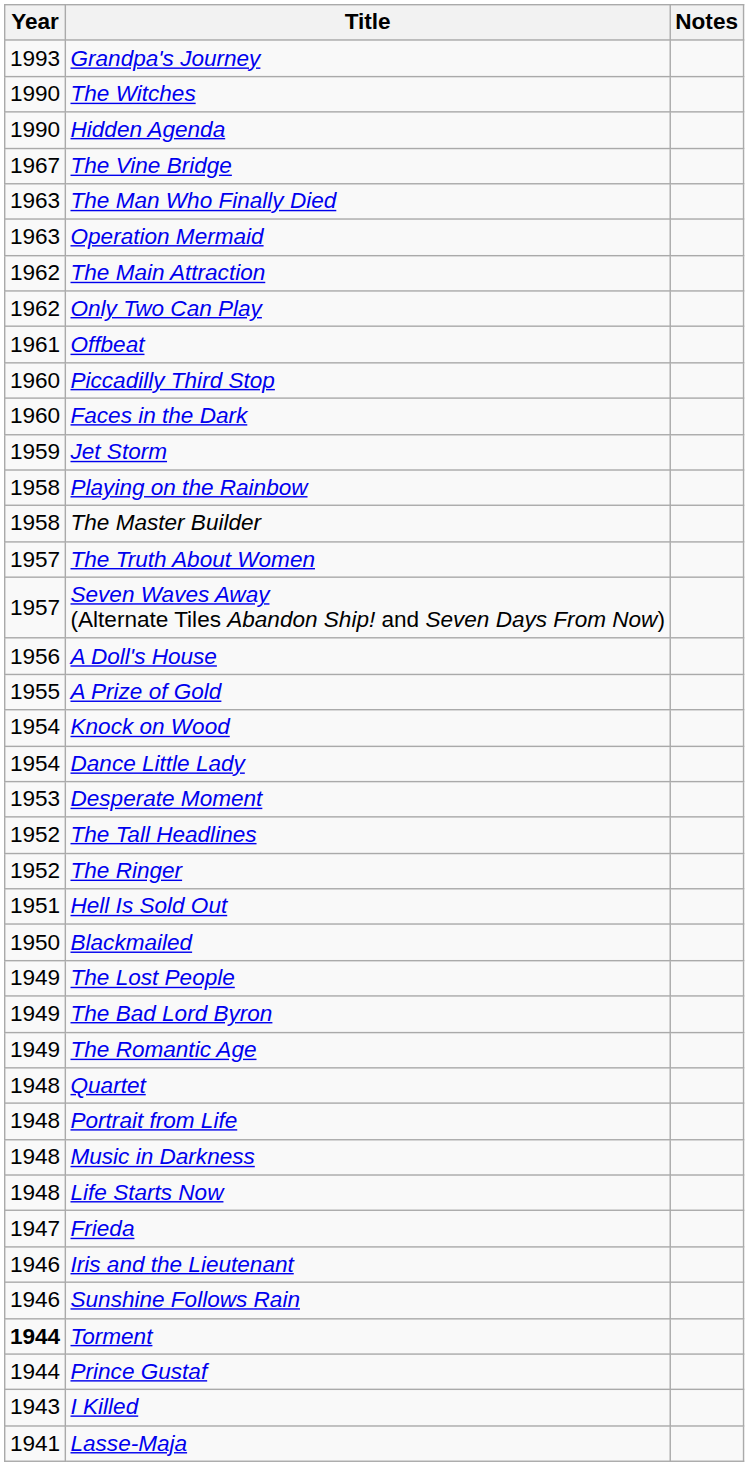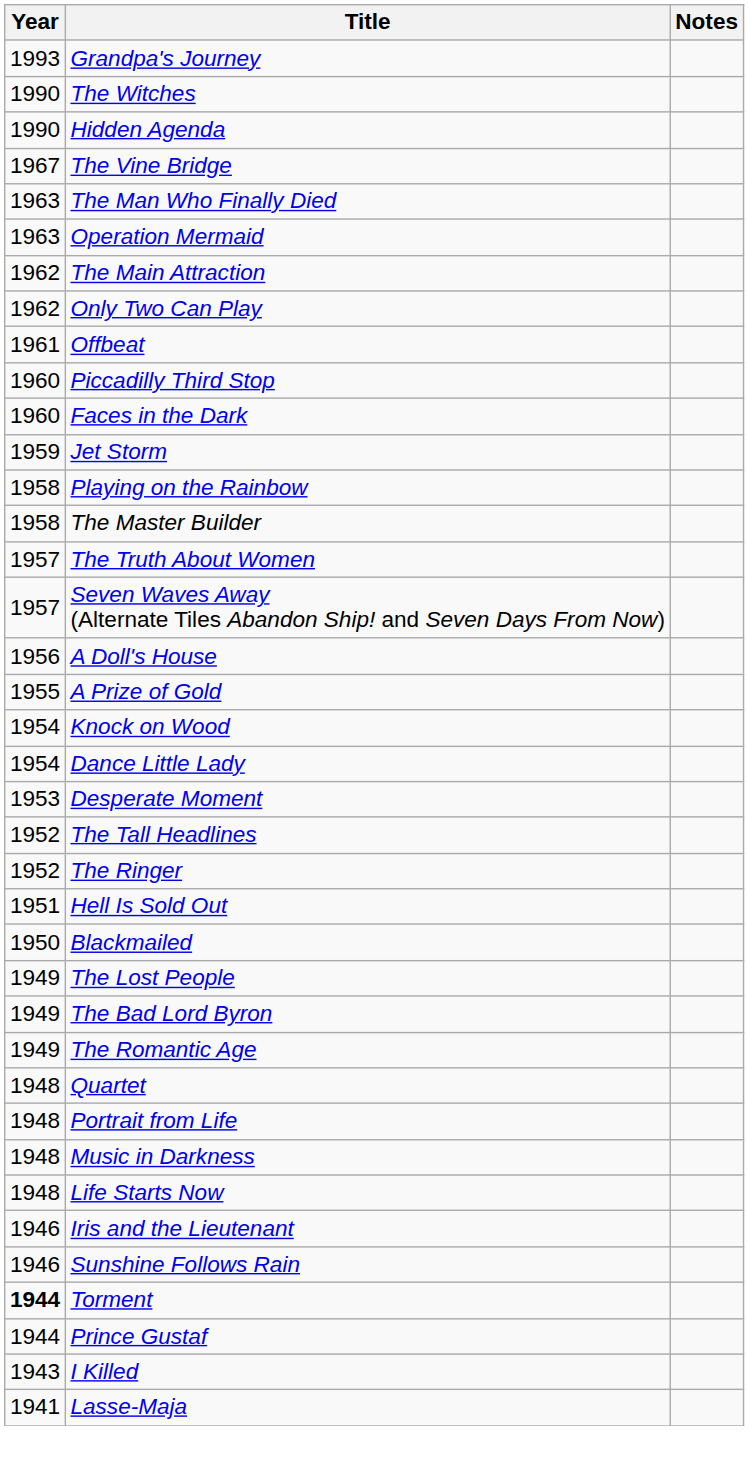- row: (102, 1228)
